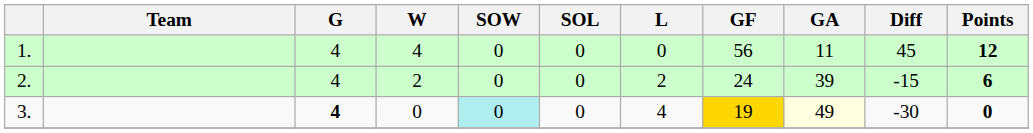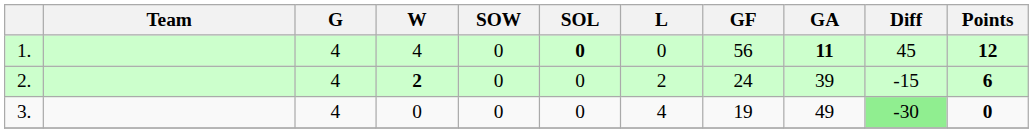(580, 50) normal -> (580, 50) bold
(825, 50) normal -> (825, 50) bold
(417, 81) normal -> (417, 81) bold
(335, 111) bold -> (335, 111) normal
(499, 111) paleturquoise background -> (499, 111) no background
(743, 111) gold background -> (743, 111) no background
(825, 111) lightyellow background -> (825, 111) no background
(906, 111) no background -> (906, 111) lightgreen background
